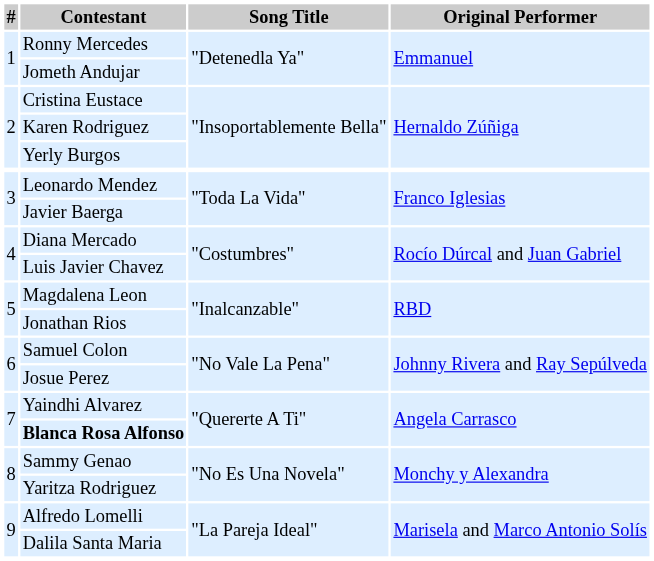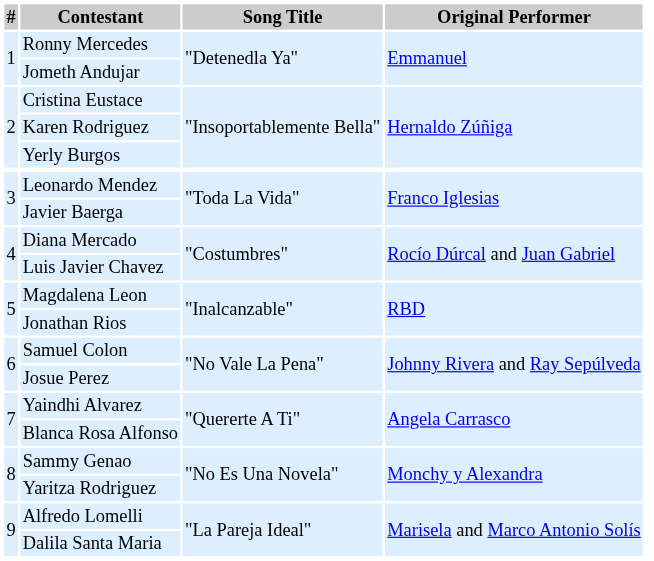(103, 433) bold -> (100, 433) normal
